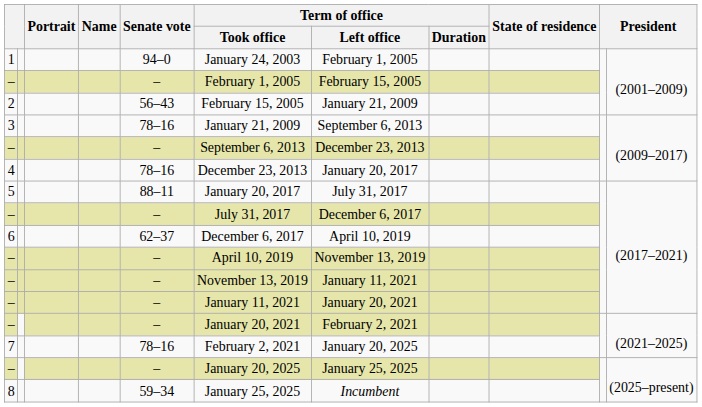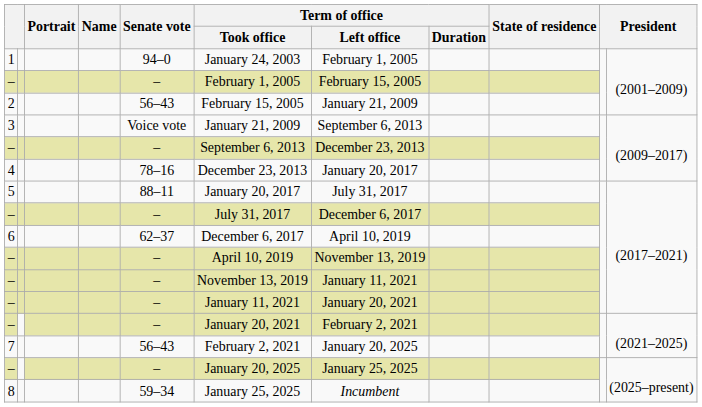(157, 125) 78–16 -> (157, 125) Voice vote
(157, 346) 78–16 -> (157, 346) 56–43
